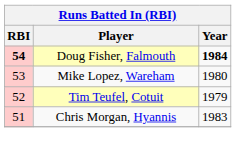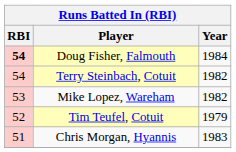(215, 56) bold -> (215, 56) normal
+ row: (116, 76)
(215, 76) 1980 -> (215, 96) 1982
